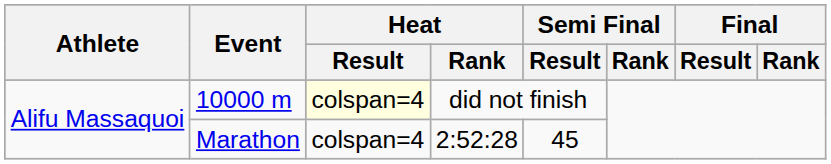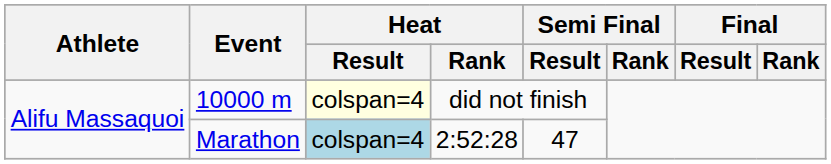(368, 139) no background -> (368, 139) lightblue background
(565, 139) 45 -> (565, 139) 47
